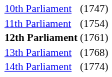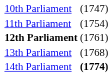(94, 67) normal -> (94, 67) bold
